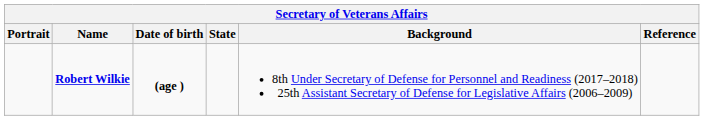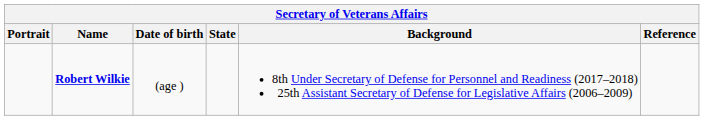(169, 86) bold -> (169, 86) normal
